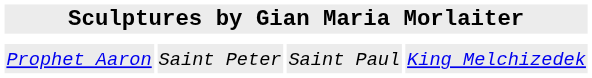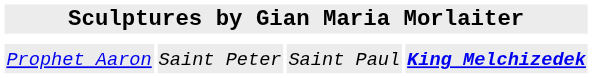(497, 59) normal -> (497, 59) bold
